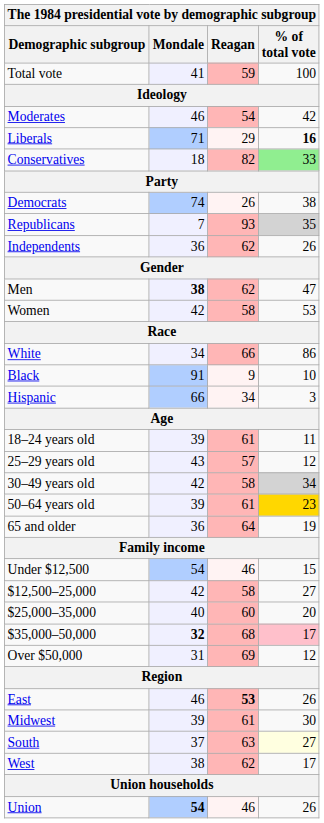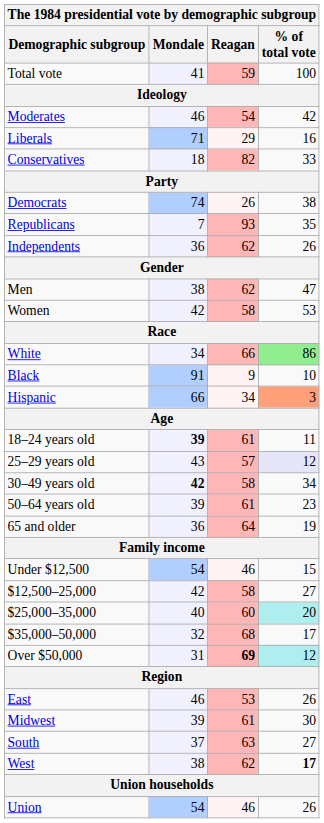(309, 138) bold -> (309, 138) normal
(309, 159) lightgreen background -> (309, 159) no background
(309, 224) lightgrey background -> (309, 224) no background
(198, 289) bold -> (198, 289) normal
(309, 354) no background -> (309, 354) lightgreen background
(313, 397) no background -> (313, 397) lightsalmon background
(198, 440) normal -> (198, 440) bold
(309, 461) no background -> (309, 461) lavender background
(198, 483) normal -> (198, 483) bold
(309, 483) lightgrey background -> (309, 483) no background
(309, 505) gold background -> (309, 505) no background
(309, 612) no background -> (309, 612) paleturquoise background
(198, 634) bold -> (198, 634) normal
(309, 634) pink background -> (309, 634) no background
(248, 656) normal -> (248, 656) bold
(309, 656) no background -> (309, 656) paleturquoise background
(248, 699) bold -> (248, 699) normal
(309, 742) lightyellow background -> (309, 742) no background
(309, 763) normal -> (309, 763) bold
(198, 807) bold -> (198, 807) normal
